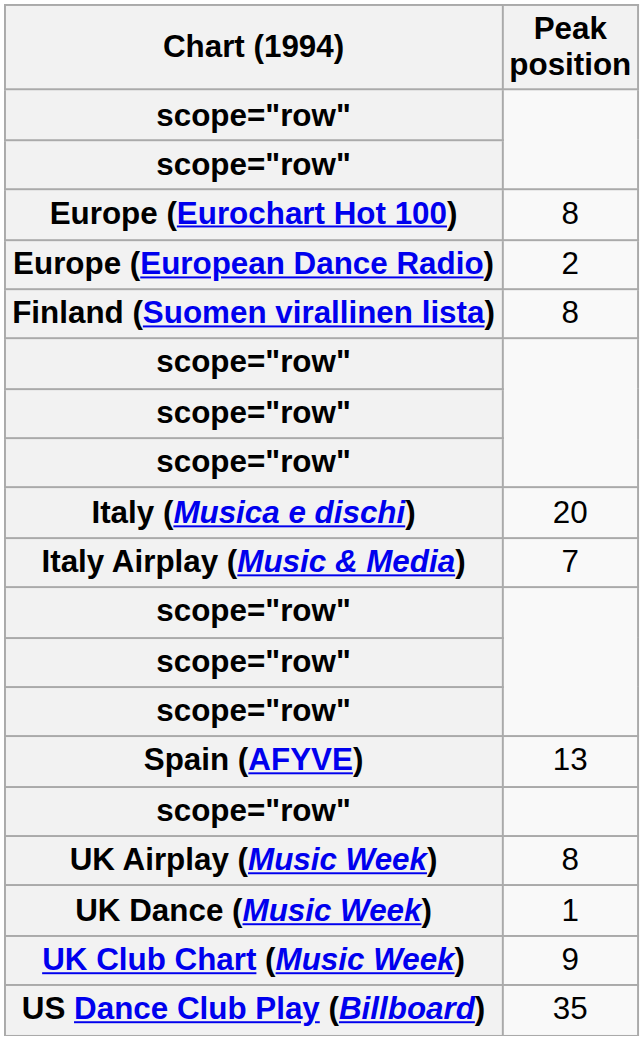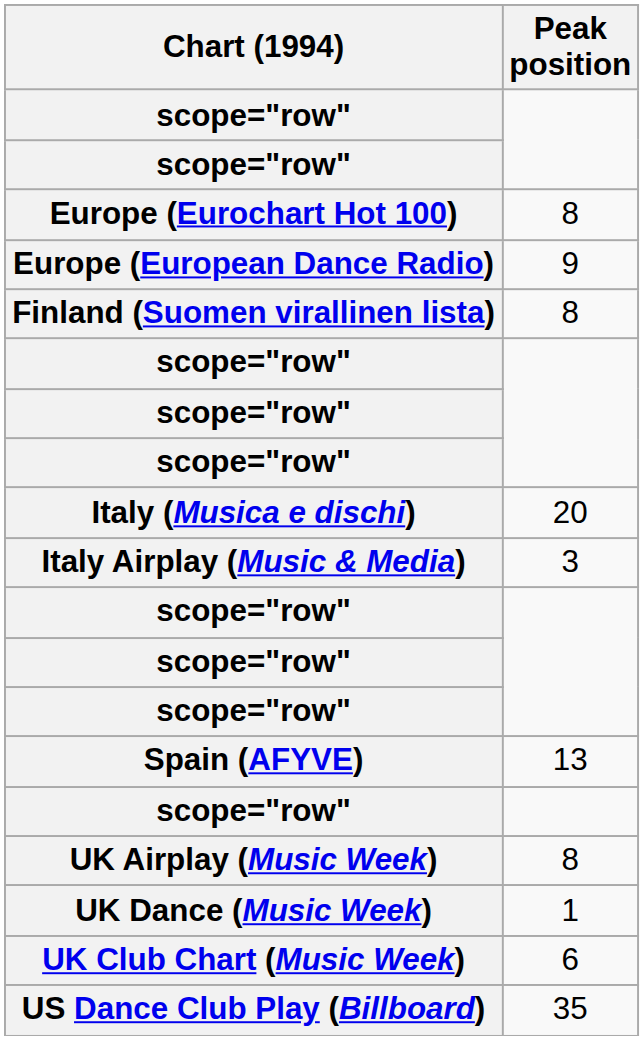(570, 263) 2 -> (570, 263) 9
(570, 561) 7 -> (570, 561) 3
(570, 959) 9 -> (570, 959) 6
